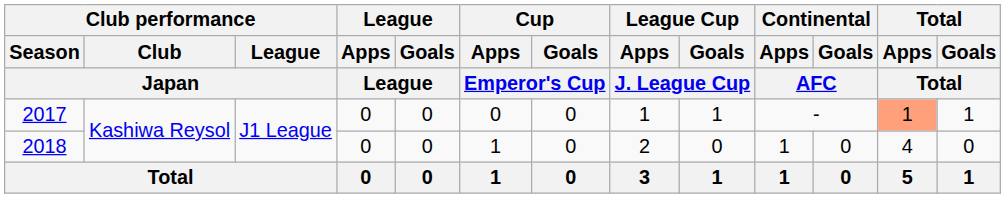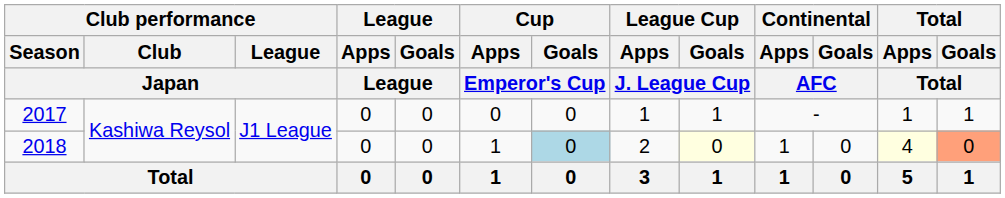(907, 114) lightsalmon background -> (907, 114) no background
(571, 146) no background -> (571, 146) lightblue background
(717, 146) no background -> (717, 146) lightyellow background
(907, 146) no background -> (907, 146) lightyellow background
(969, 146) no background -> (969, 146) lightsalmon background
